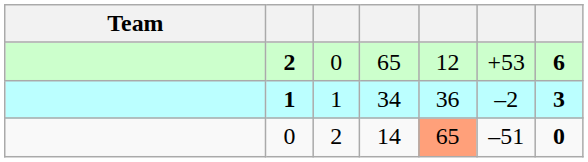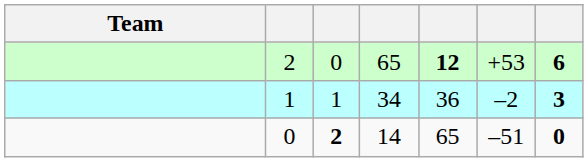(289, 61) bold -> (289, 61) normal
(448, 61) normal -> (448, 61) bold
(289, 99) bold -> (289, 99) normal
(336, 136) normal -> (336, 136) bold
(448, 136) lightsalmon background -> (448, 136) no background
